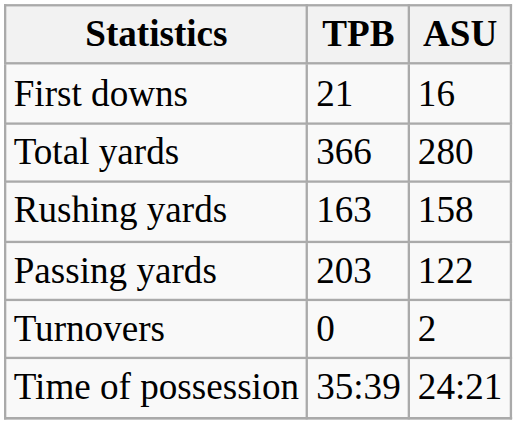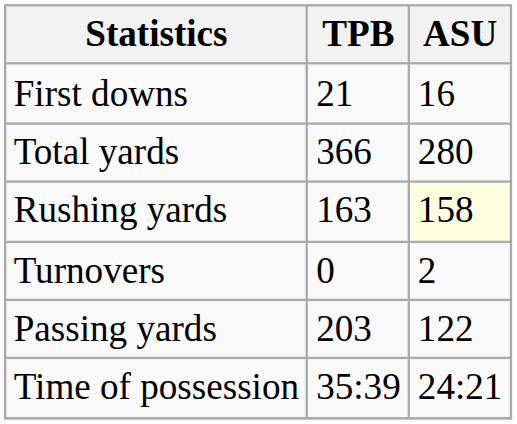(446, 210) no background -> (446, 210) lightyellow background
rows swapped: (115, 269) <-> (89, 328)
